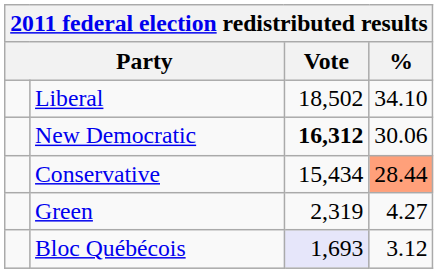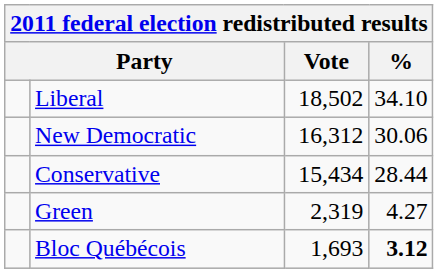(331, 135) bold -> (331, 135) normal
(401, 173) lightsalmon background -> (401, 173) no background
(337, 248) lavender background -> (337, 248) no background
(407, 248) normal -> (407, 248) bold
